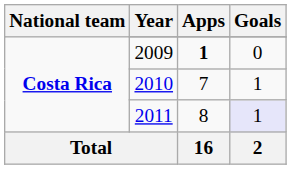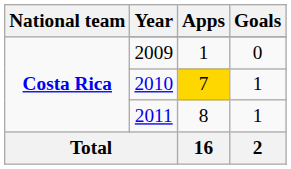(204, 52) bold -> (204, 52) normal
(204, 84) no background -> (204, 84) gold background
(258, 116) lavender background -> (258, 116) no background
